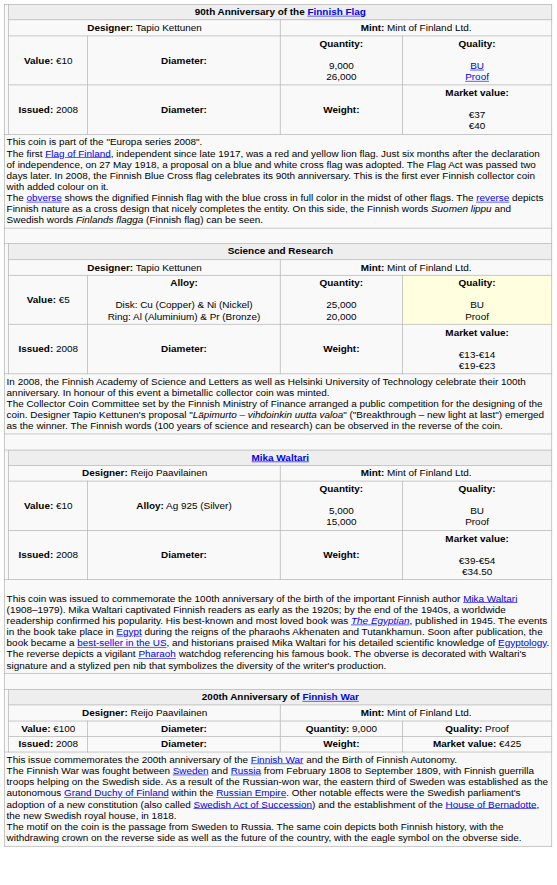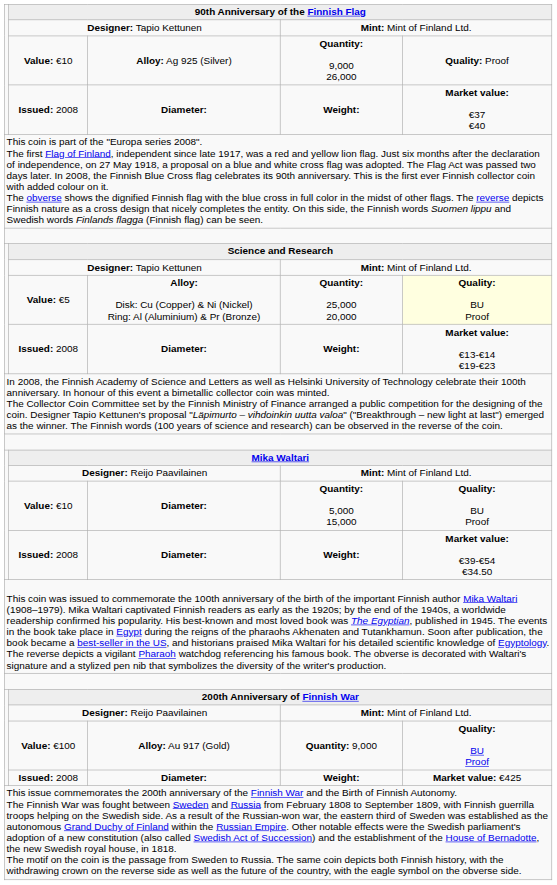(184, 60) Diameter: -> (184, 60) Alloy: Ag 925 (Silver)
(477, 60) Quality: BU Proof -> (477, 60) Quality: Proof
(184, 506) Alloy: Ag 925 (Silver) -> (184, 506) Diameter:
(184, 728) Diameter: -> (184, 745) Alloy: Au 917 (Gold)
(477, 728) Quality: Proof -> (477, 745) Quality: BU Proof
